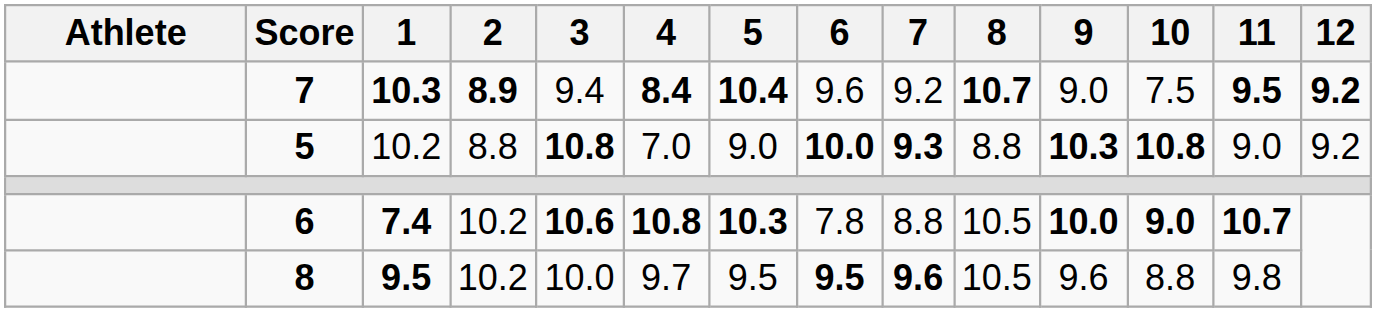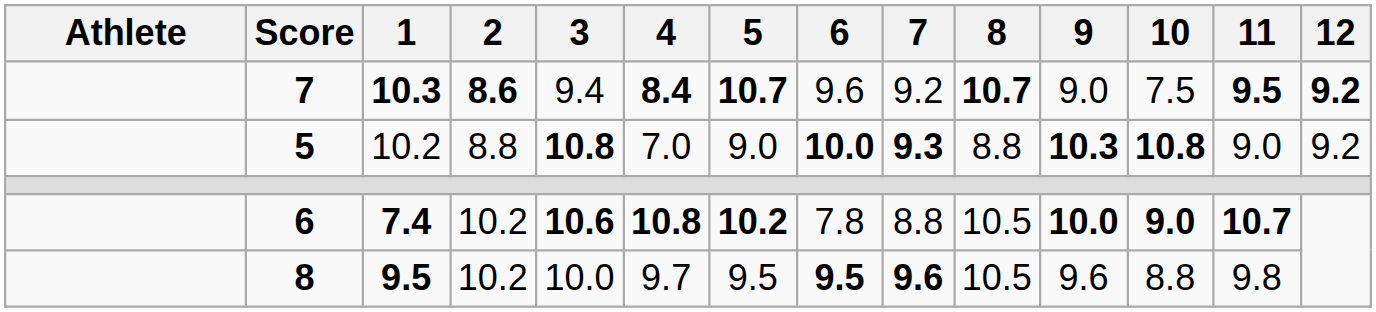(493, 90) 8.9 -> (493, 90) 8.6
(753, 90) 10.4 -> (753, 90) 10.7
(753, 220) 10.3 -> (753, 220) 10.2
